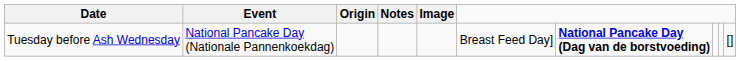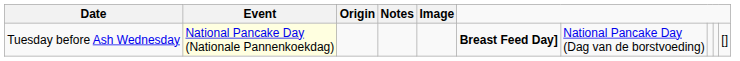(260, 39) no background -> (260, 39) lightyellow background
(506, 39) normal -> (509, 39) bold
(634, 39) bold -> (634, 39) normal
